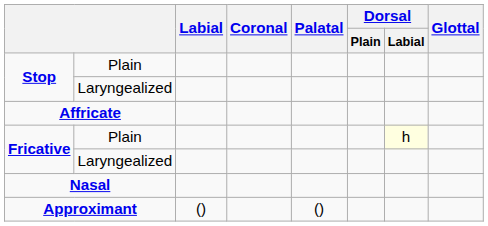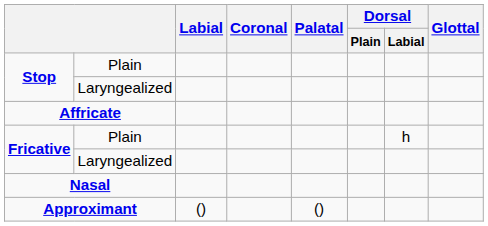(406, 137) lightyellow background -> (406, 137) no background
